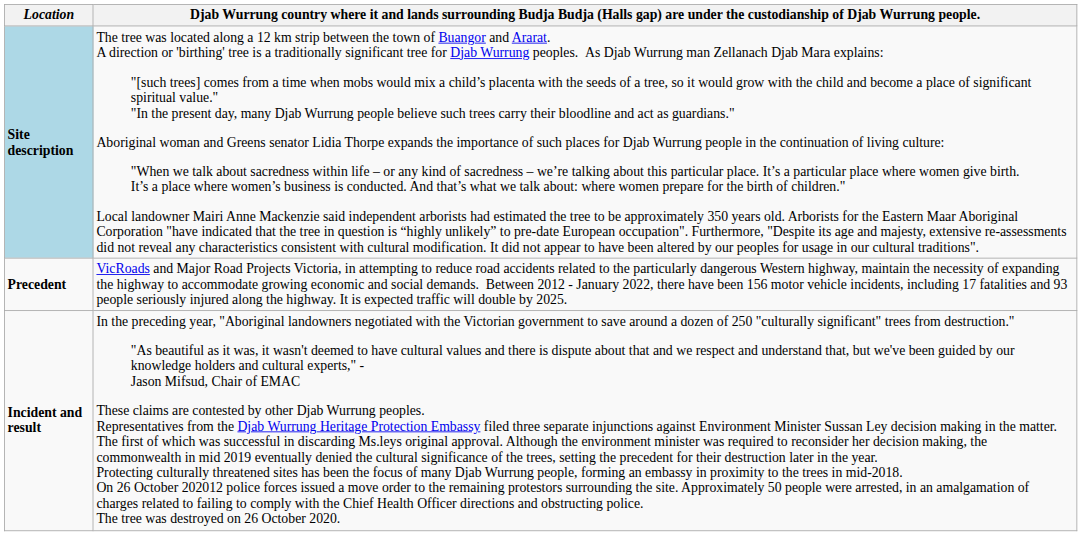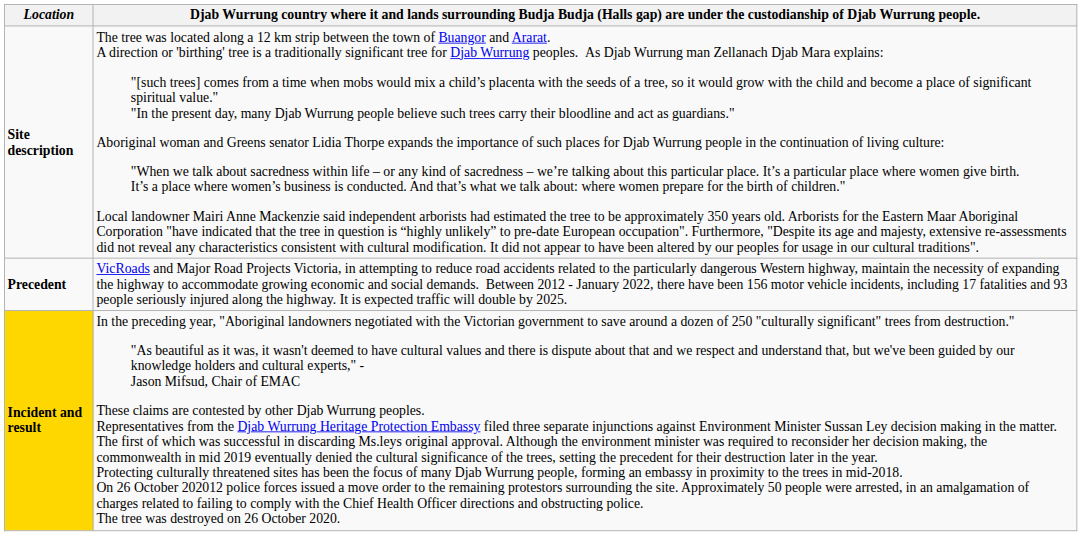(40, 142) lightblue background -> (40, 142) no background
(45, 420) no background -> (45, 420) gold background
